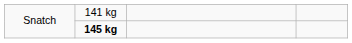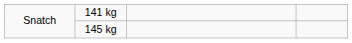(101, 29) bold -> (101, 29) normal
